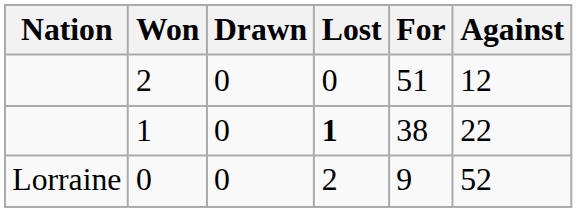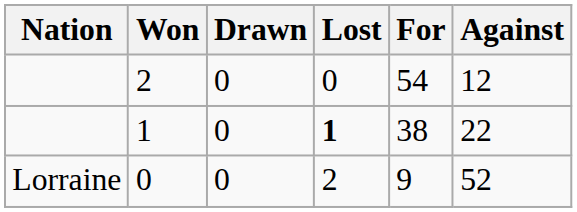(412, 79) 51 -> (412, 79) 54
